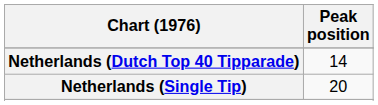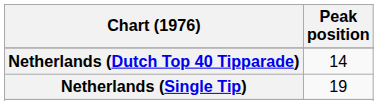(338, 86) 20 -> (338, 86) 19
